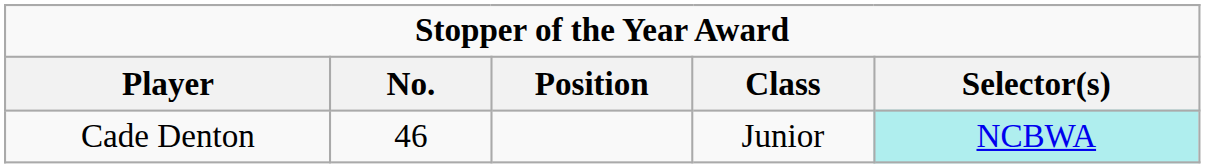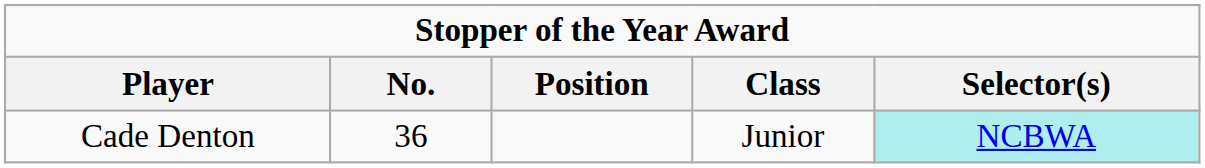(411, 135) 46 -> (411, 135) 36
